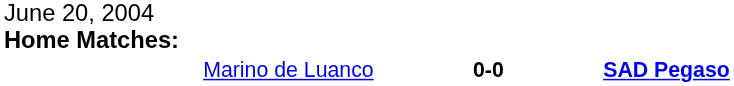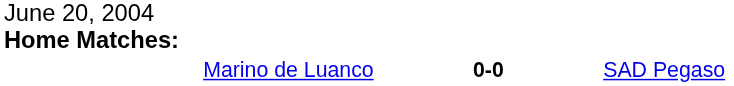(667, 70) bold -> (664, 70) normal
